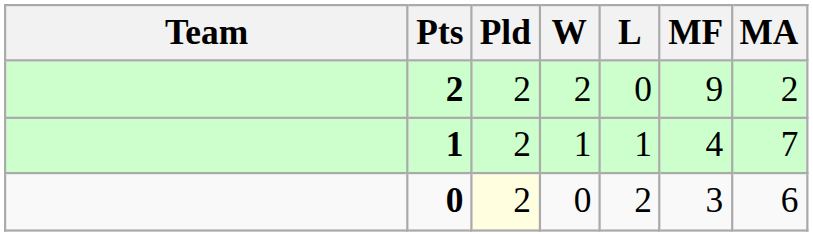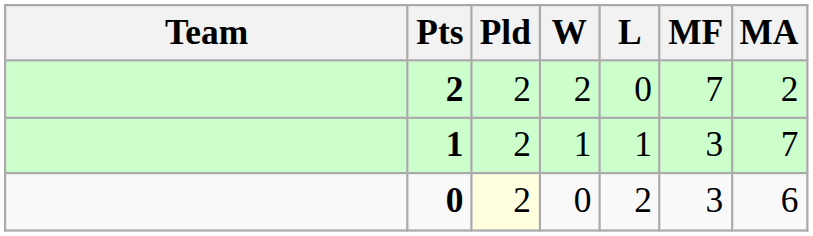(714, 88) 9 -> (714, 88) 7
(714, 144) 4 -> (714, 144) 3
